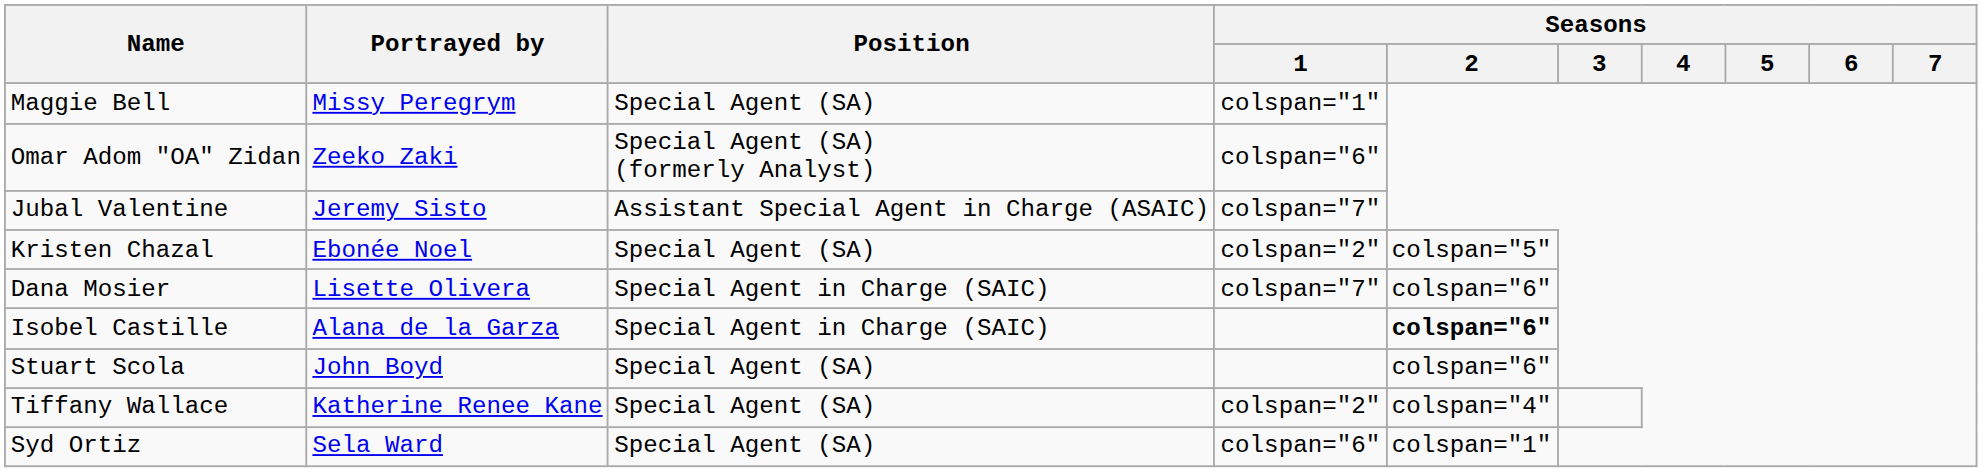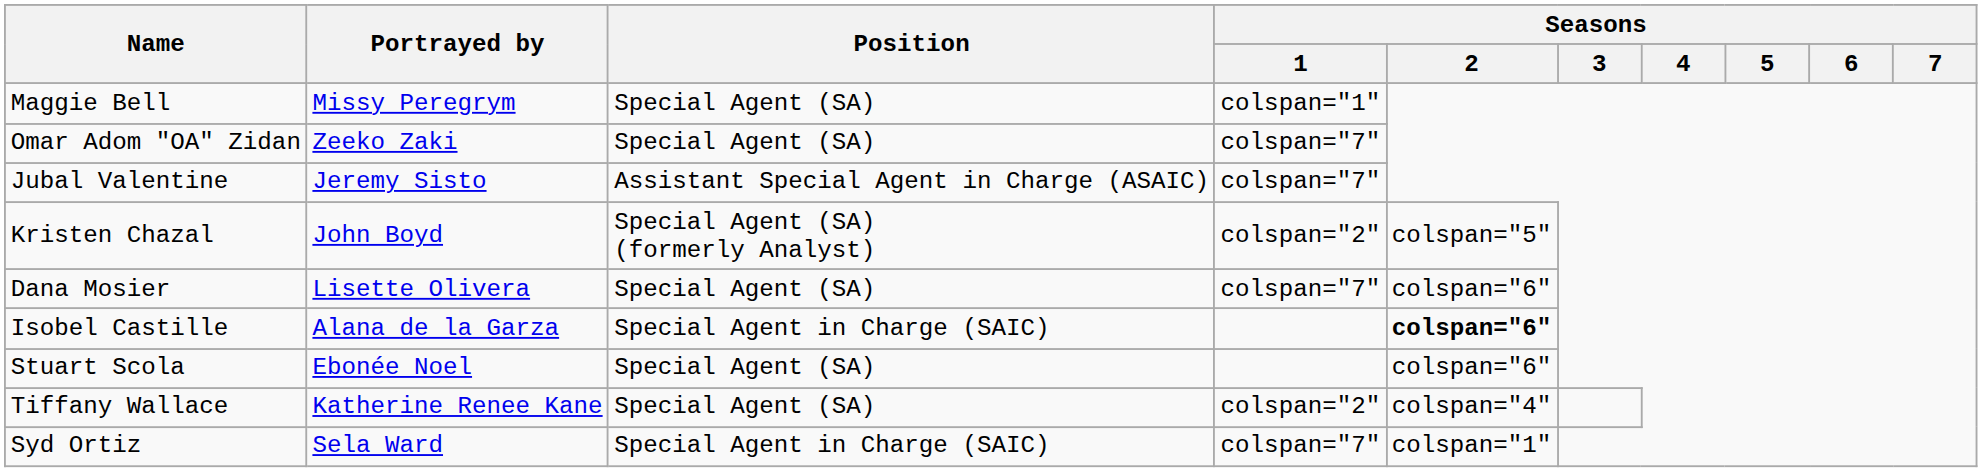(745, 157) Special Agent (SA) (formerly Analyst) -> (745, 143) Special Agent (SA)
(1300, 157) colspan="6" -> (1300, 143) colspan="7"
(392, 250) Ebonée Noel -> (378, 236) John Boyd
(745, 250) Special Agent (SA) -> (745, 236) Special Agent (SA) (formerly Analyst)
(832, 289) Special Agent in Charge (SAIC) -> (745, 289) Special Agent (SA)
(378, 368) John Boyd -> (392, 368) Ebonée Noel
(745, 447) Special Agent (SA) -> (832, 447) Special Agent in Charge (SAIC)
(1300, 447) colspan="6" -> (1300, 447) colspan="7"
